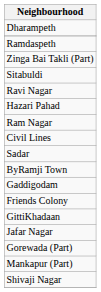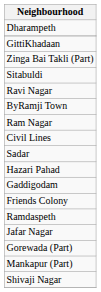(31, 43) Ramdaspeth -> (33, 43) GittiKhadaan
(33, 106) Hazari Pahad -> (37, 106) ByRamji Town
(37, 169) ByRamji Town -> (33, 169) Hazari Pahad
(33, 216) GittiKhadaan -> (31, 216) Ramdaspeth
